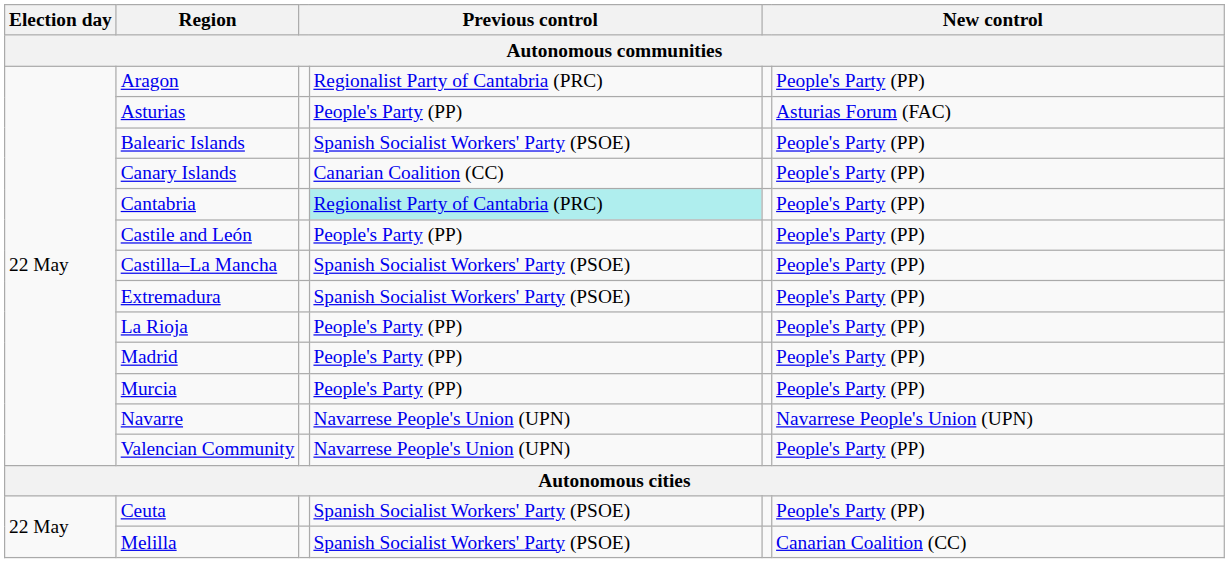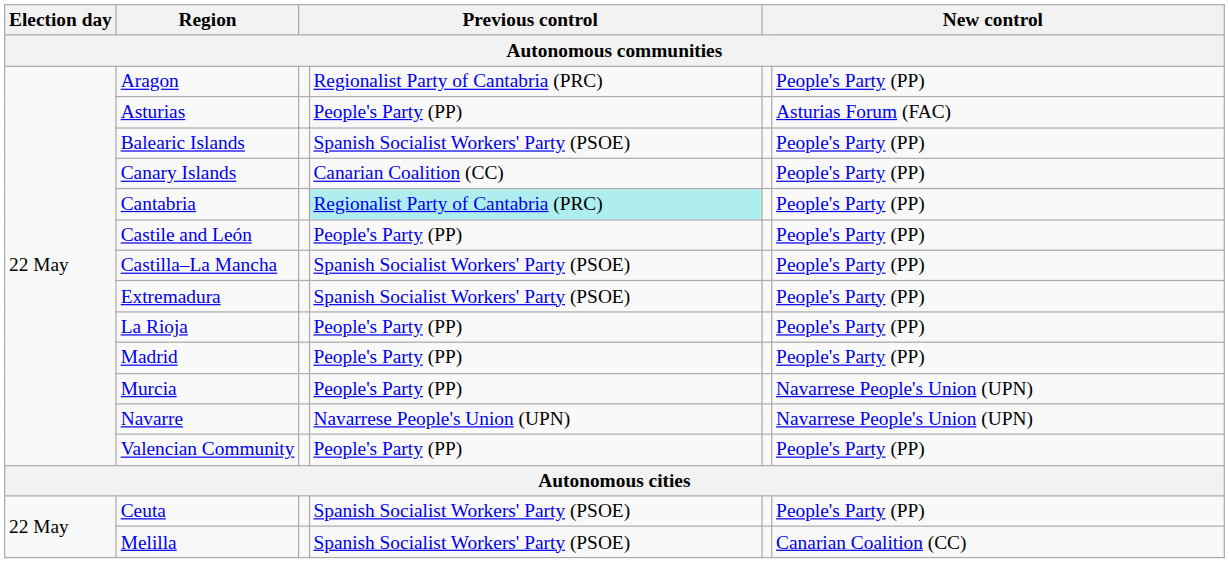(850, 388) People's Party (PP) -> (904, 388) Navarrese People's Union (UPN)
(442, 449) Navarrese People's Union (UPN) -> (388, 449) People's Party (PP)
